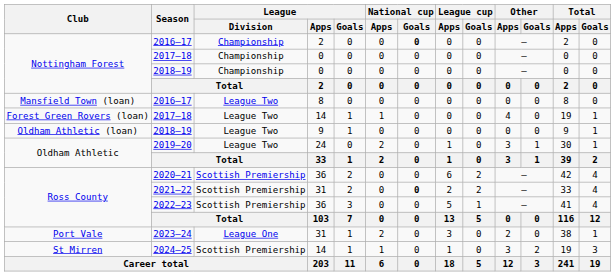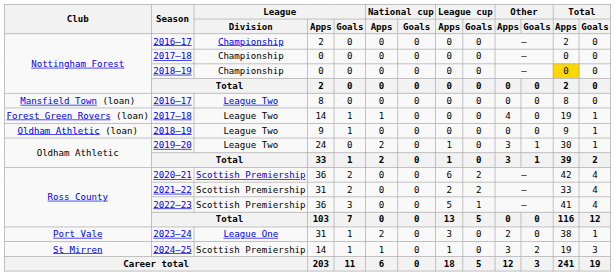(417, 41) bold -> (417, 41) normal
(566, 71) no background -> (566, 71) gold background
(417, 190) bold -> (417, 190) normal
